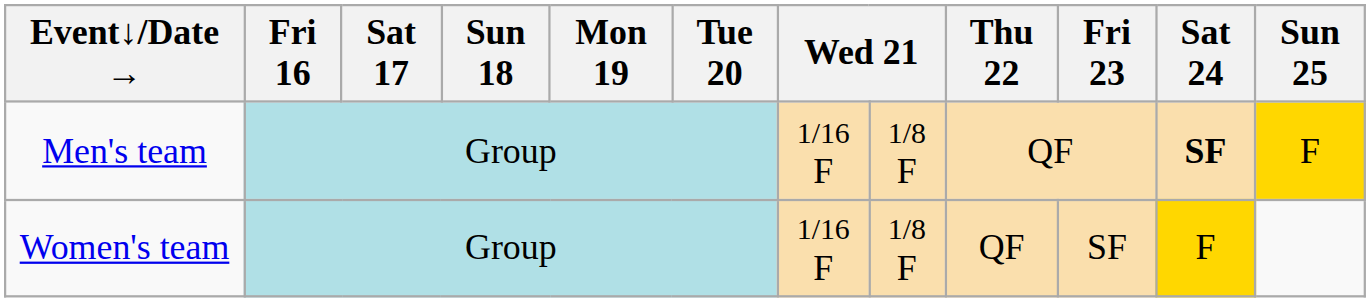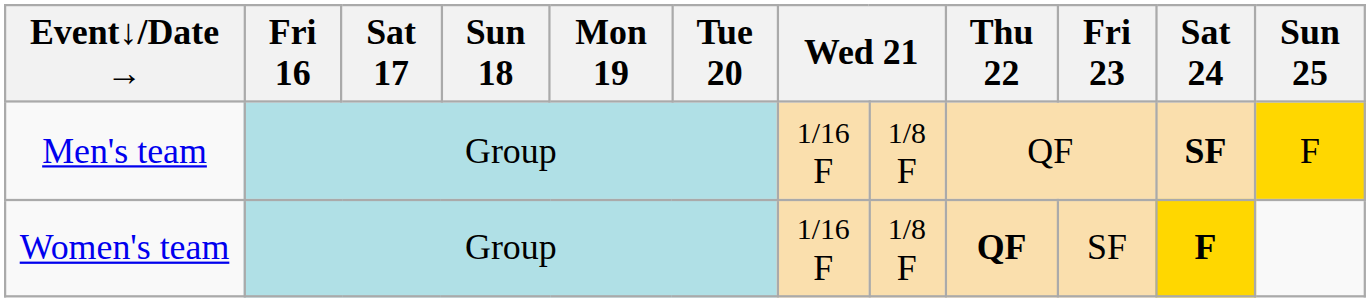(1002, 247) normal -> (1002, 247) bold
(1205, 247) normal -> (1205, 247) bold
